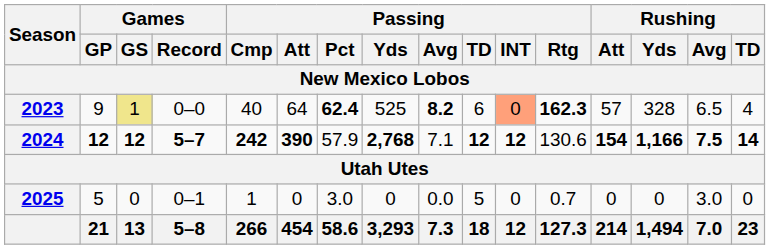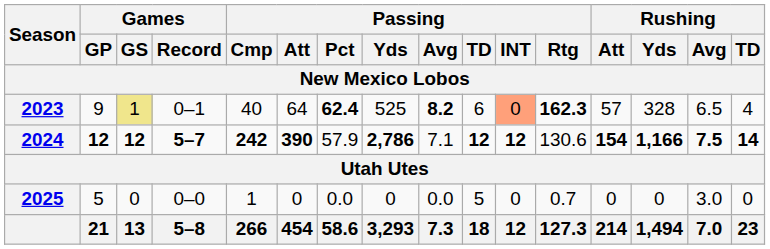(189, 109) 0–0 -> (189, 109) 0–1
(390, 139) 2,768 -> (390, 139) 2,786
(189, 199) 0–1 -> (189, 199) 0–0
(340, 199) 3.0 -> (340, 199) 0.0
